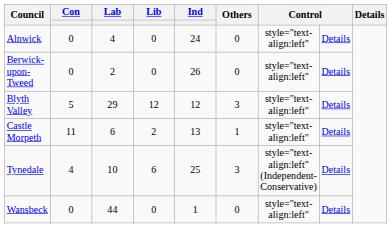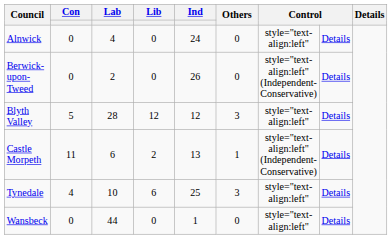(289, 71) style="text-align:left" -> (289, 77) style="text-align:left" (Independent-Conservative)
(112, 104) 29 -> (112, 116) 28
(289, 132) style="text-align:left" -> (289, 154) style="text-align:left" (Independent-Conservative)
(289, 170) style="text-align:left" (Independent-Conservative) -> (289, 193) style="text-align:left"
